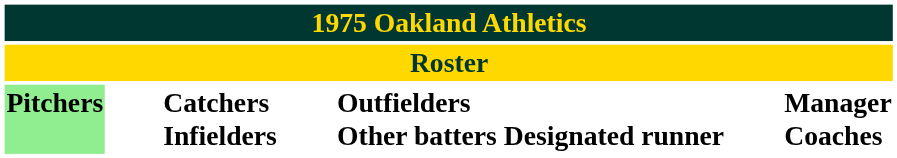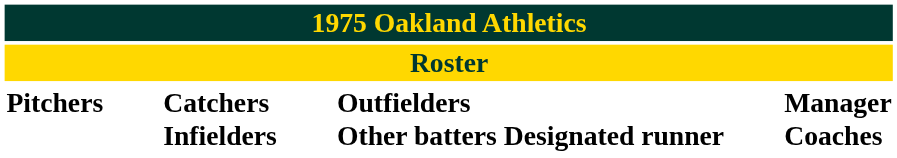(55, 102) lightgreen background -> (55, 102) no background
